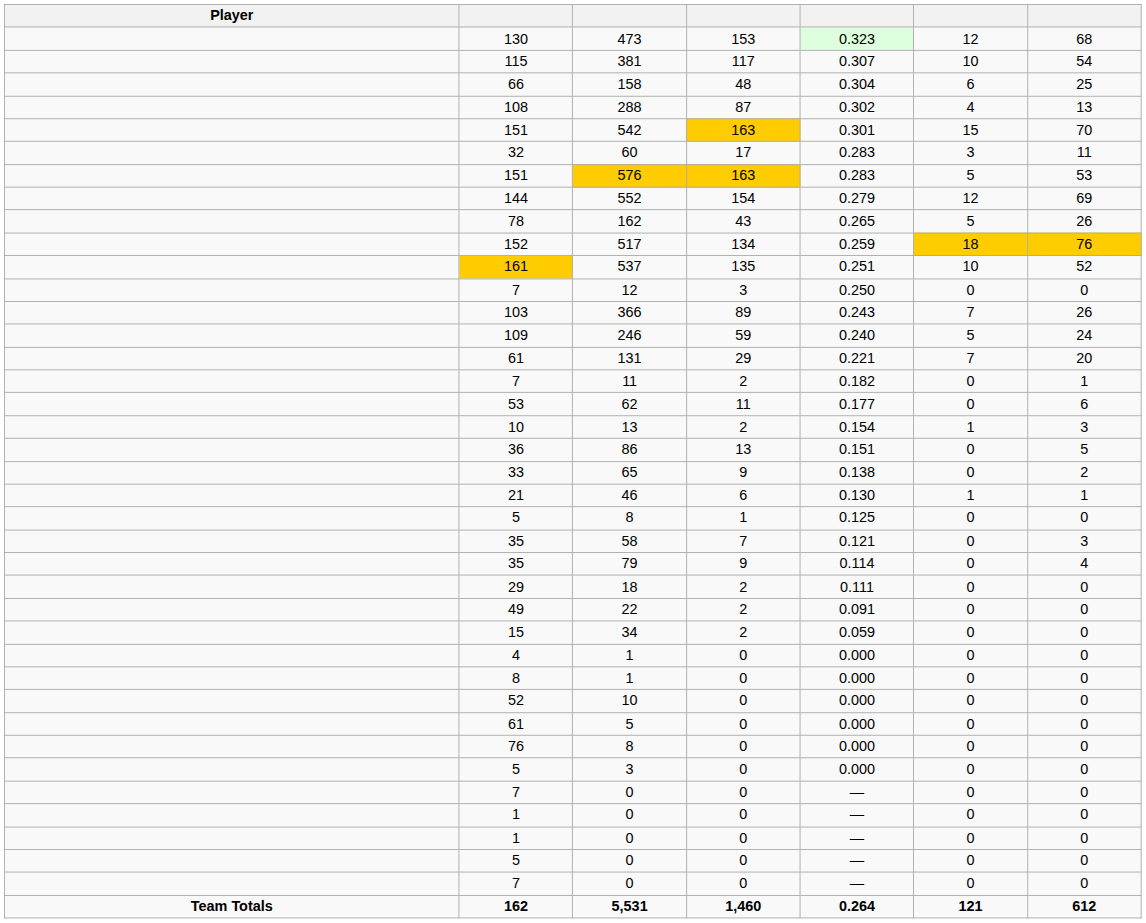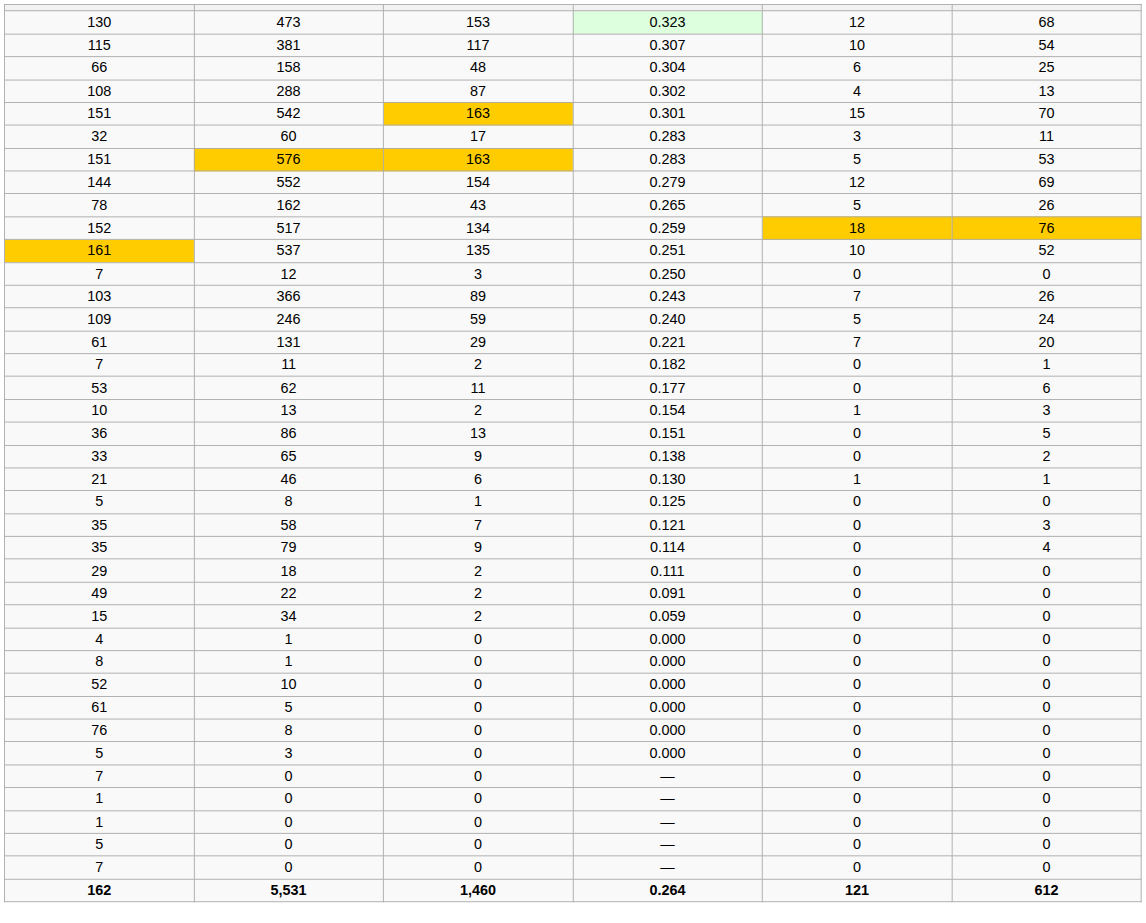- column: (232, 15)
